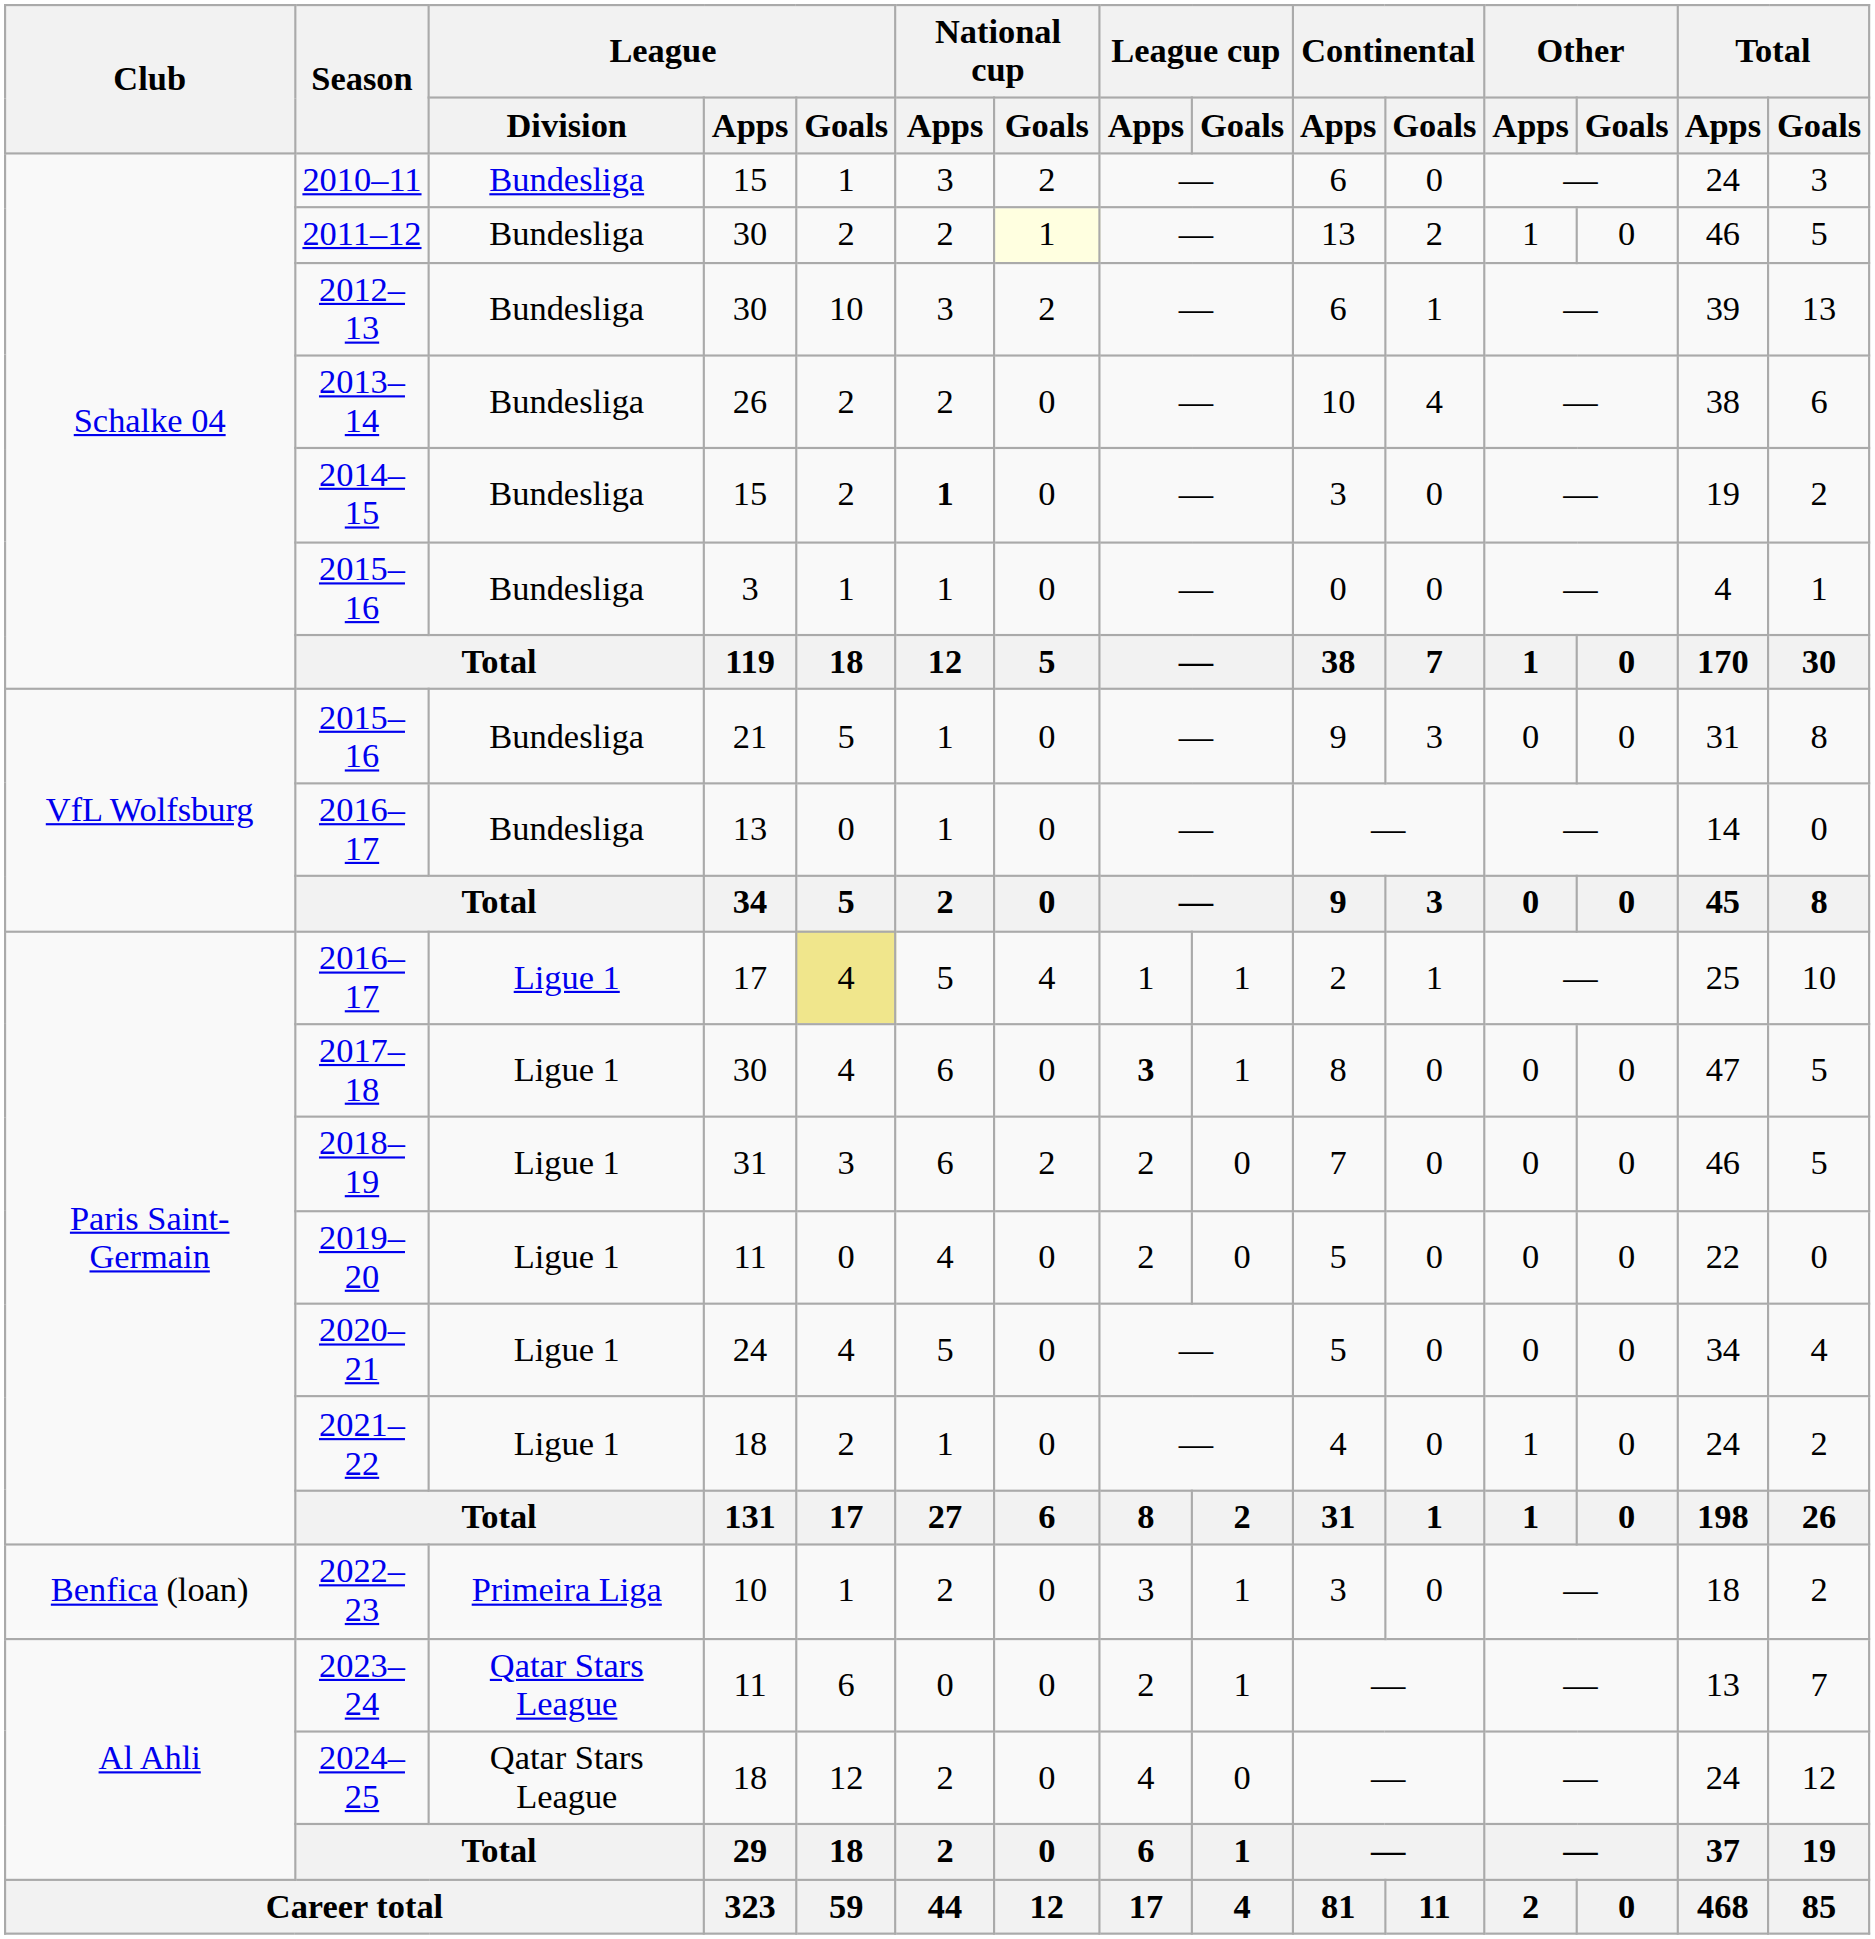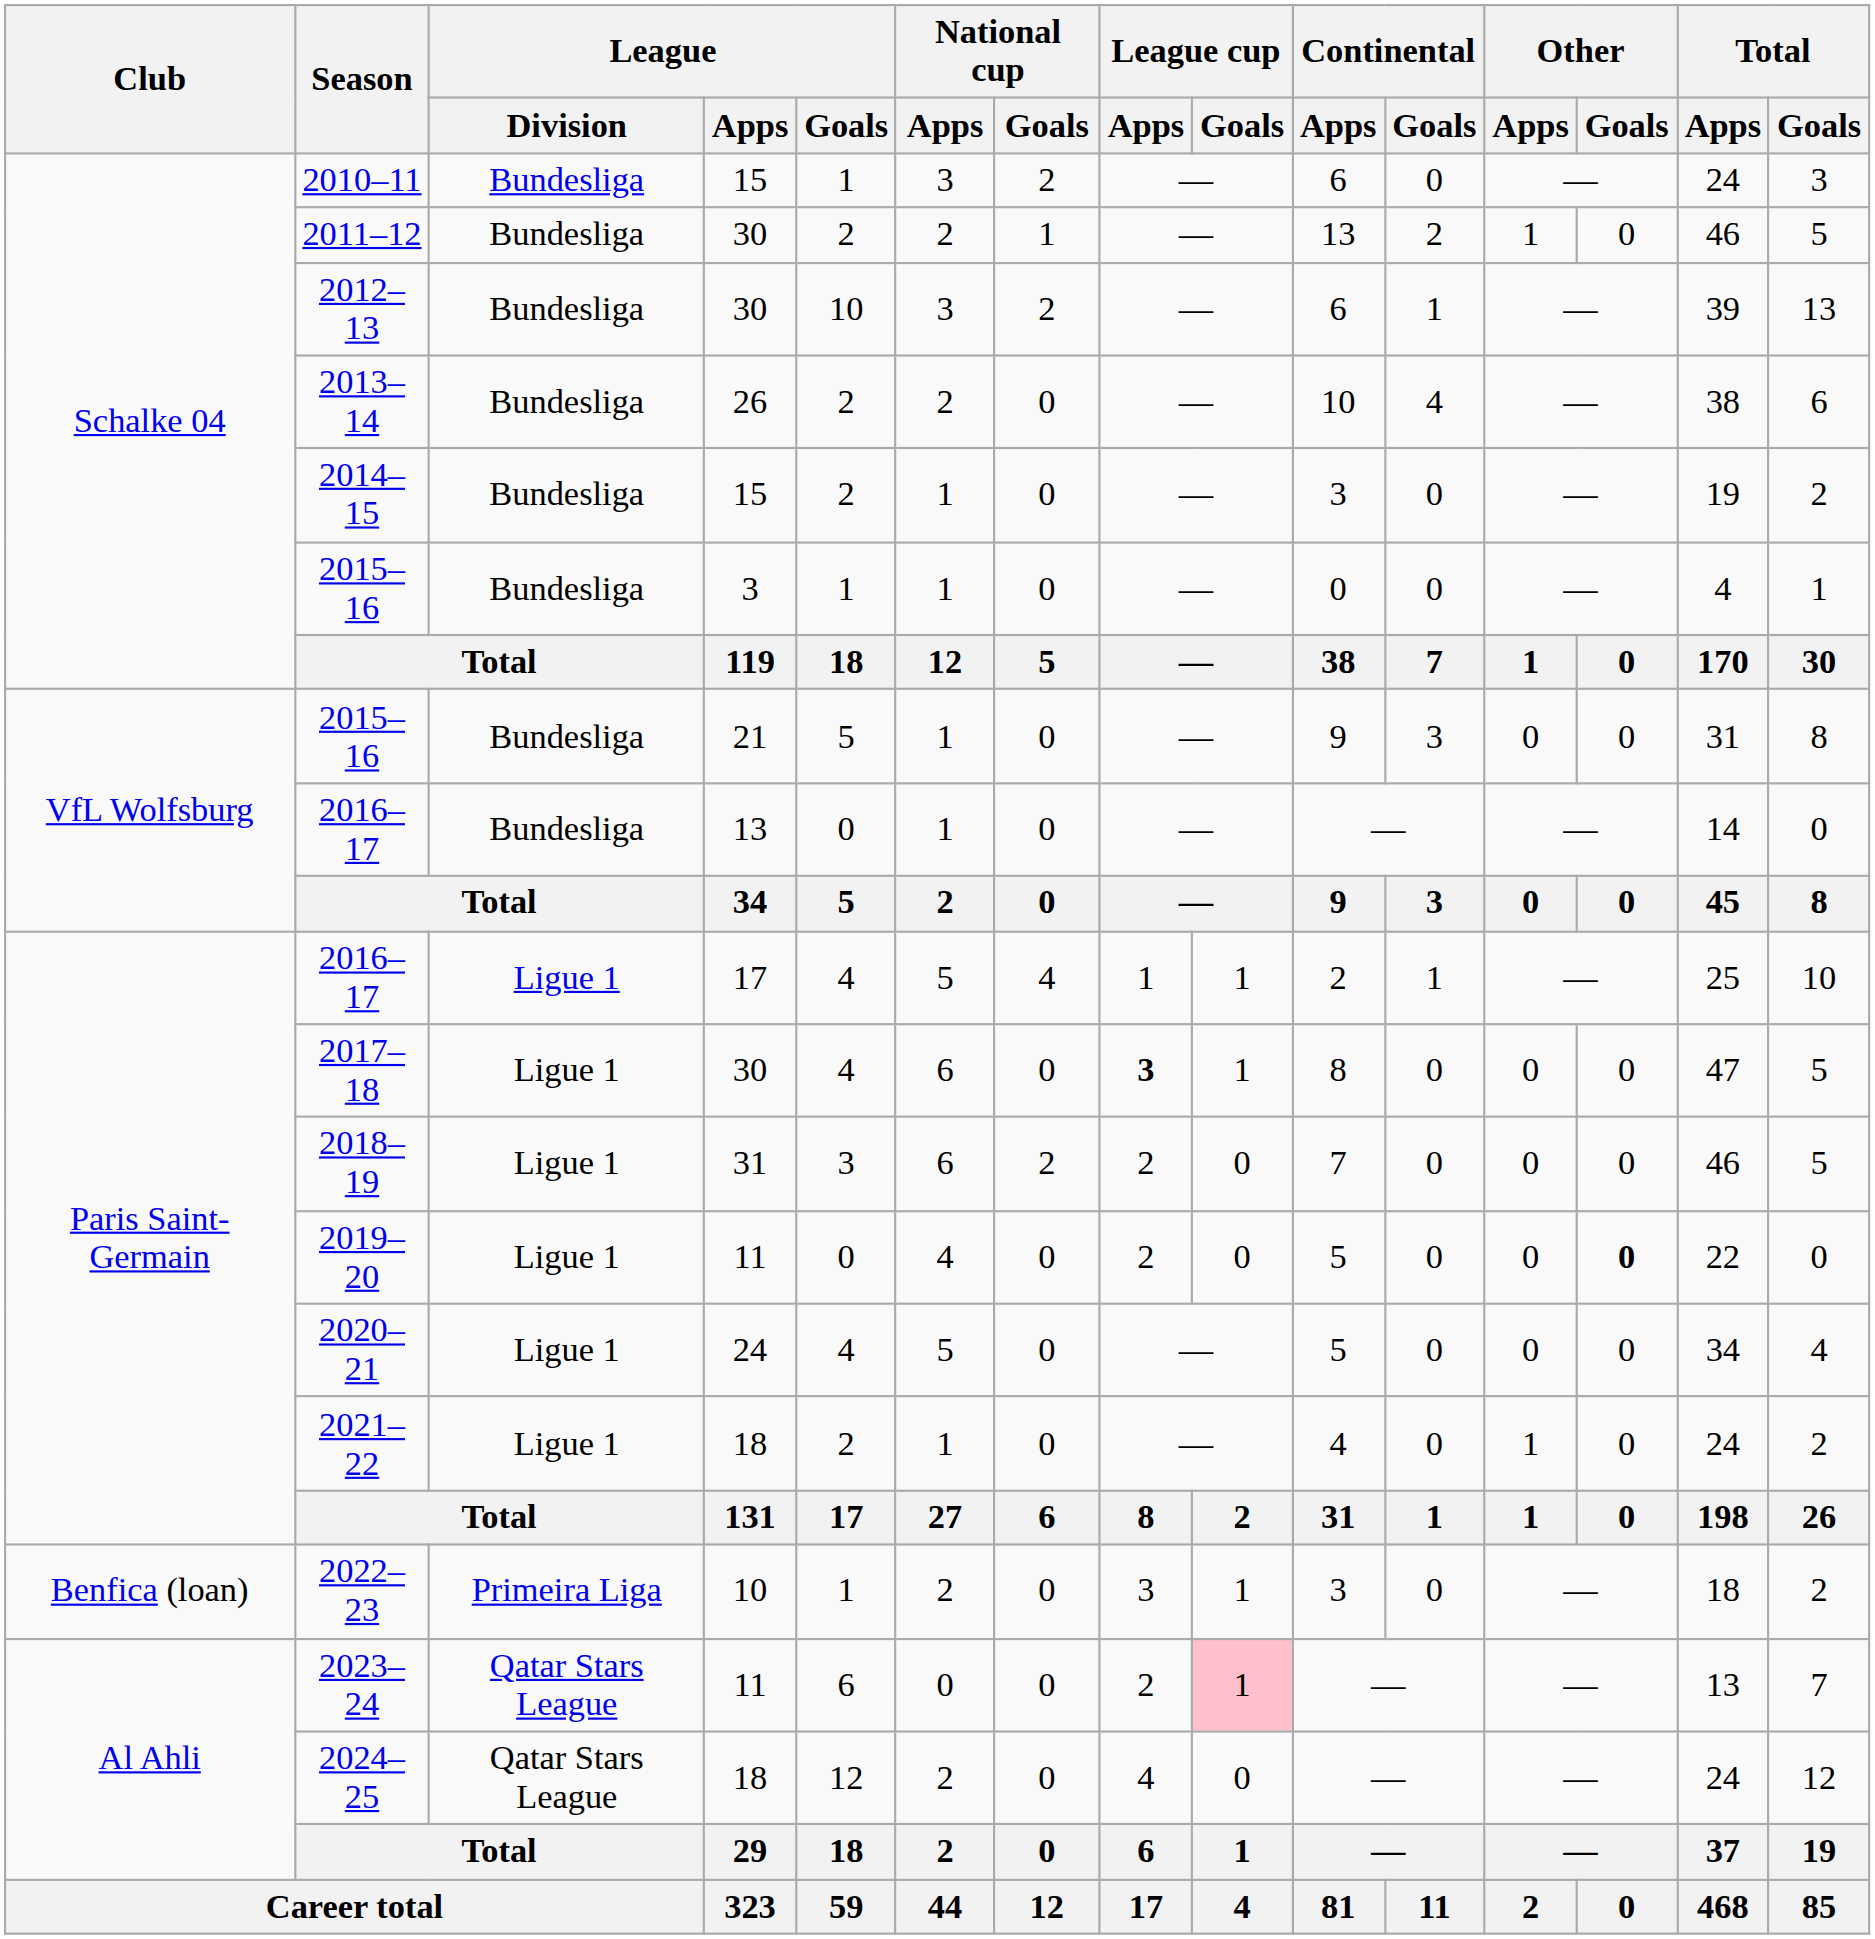(1047, 234) lightyellow background -> (1047, 234) no background
(945, 494) bold -> (945, 494) normal
(846, 976) khaki background -> (846, 976) no background
(1627, 1256) normal -> (1627, 1256) bold
(1242, 1684) no background -> (1242, 1684) pink background
